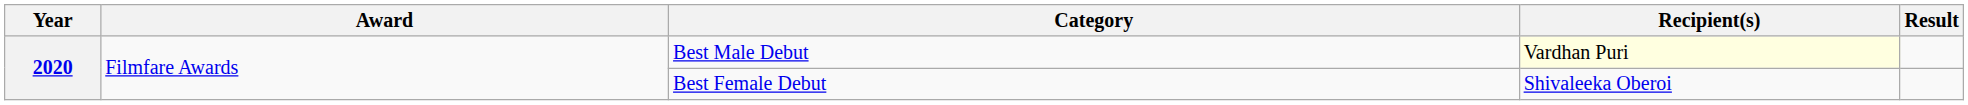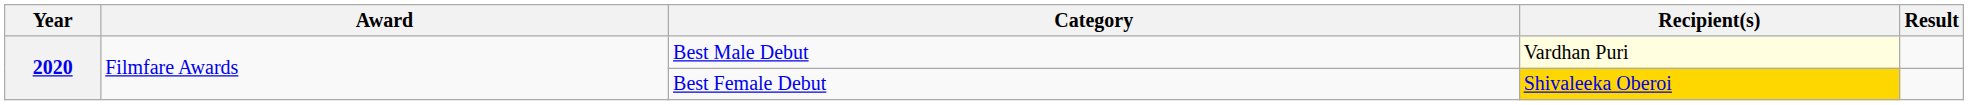(1598, 83) no background -> (1598, 83) gold background
